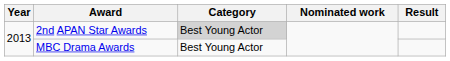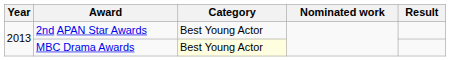(221, 30) lightgrey background -> (221, 30) no background
(221, 47) no background -> (221, 47) lightyellow background
